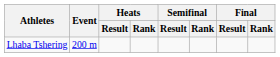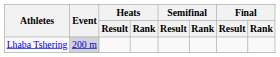(84, 45) no background -> (84, 45) lightgrey background
